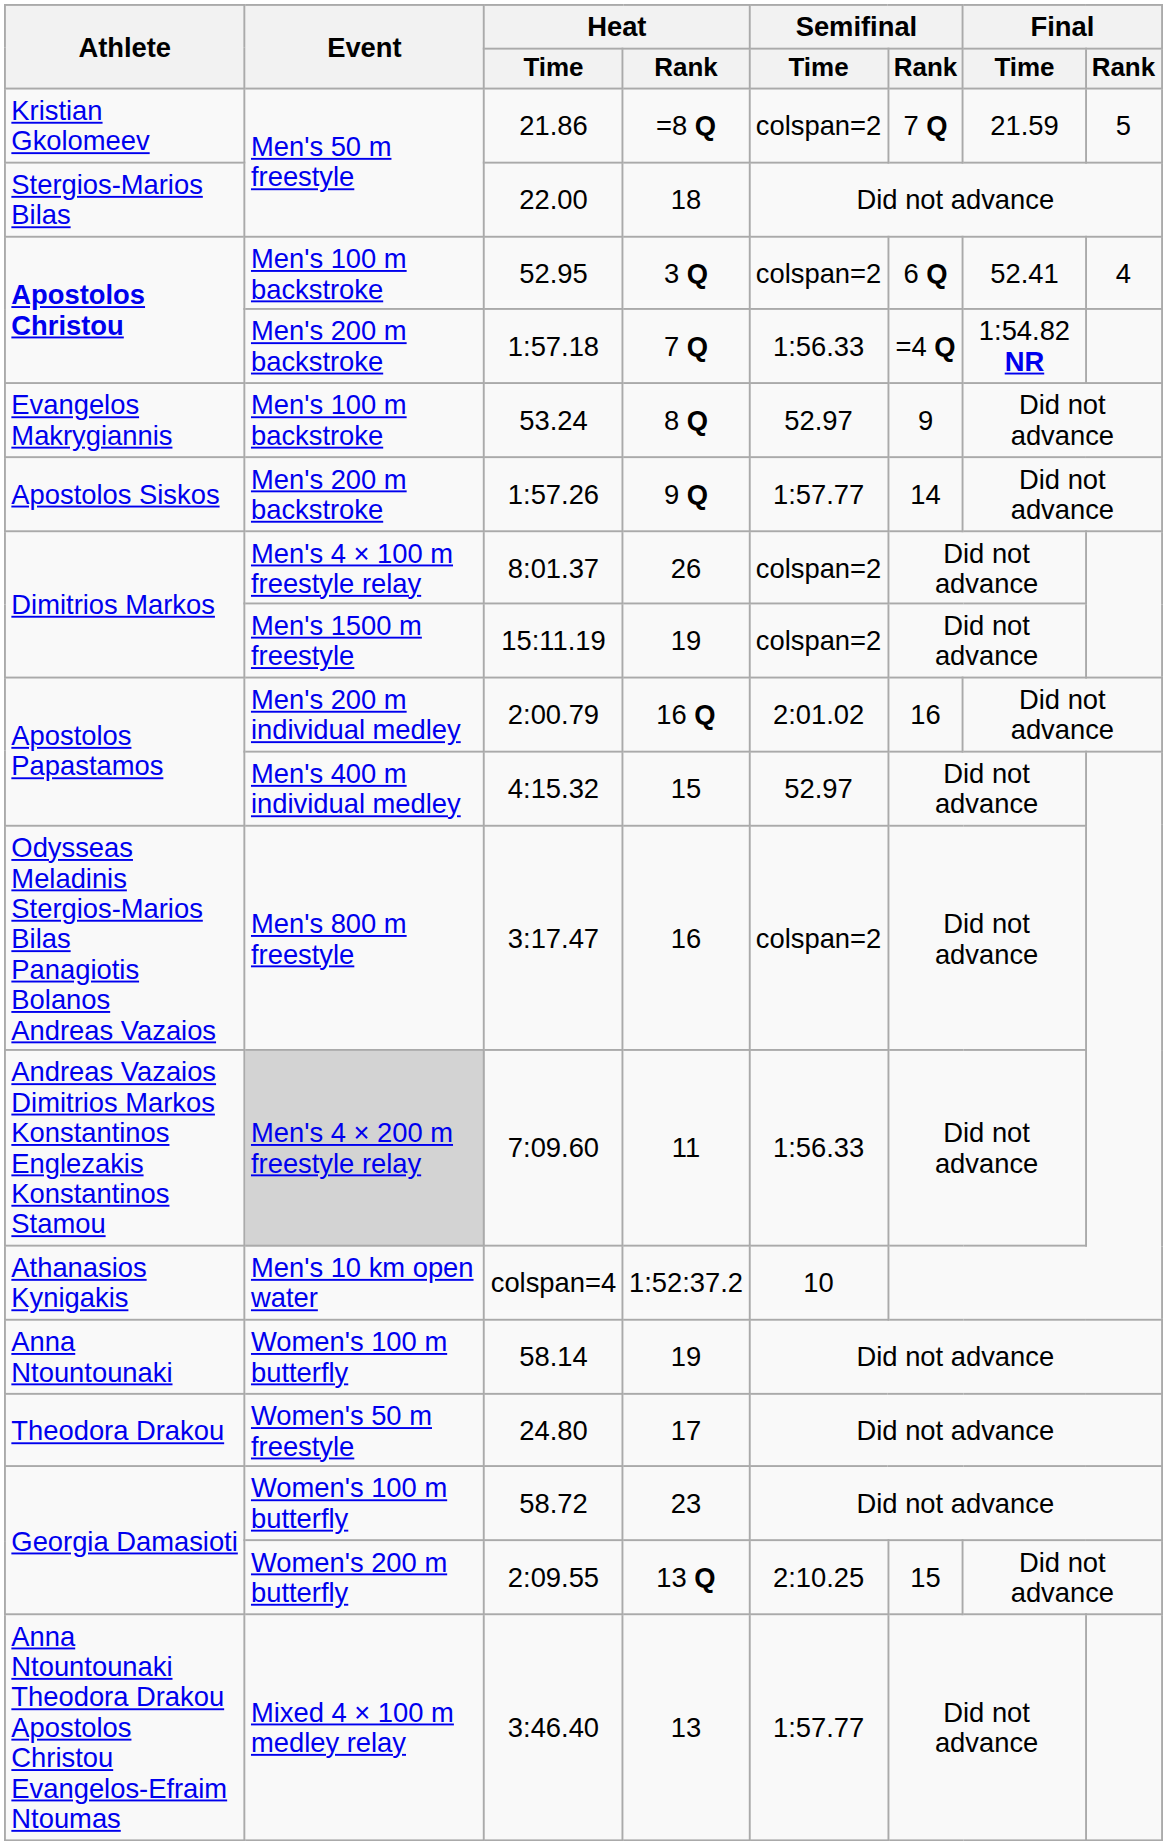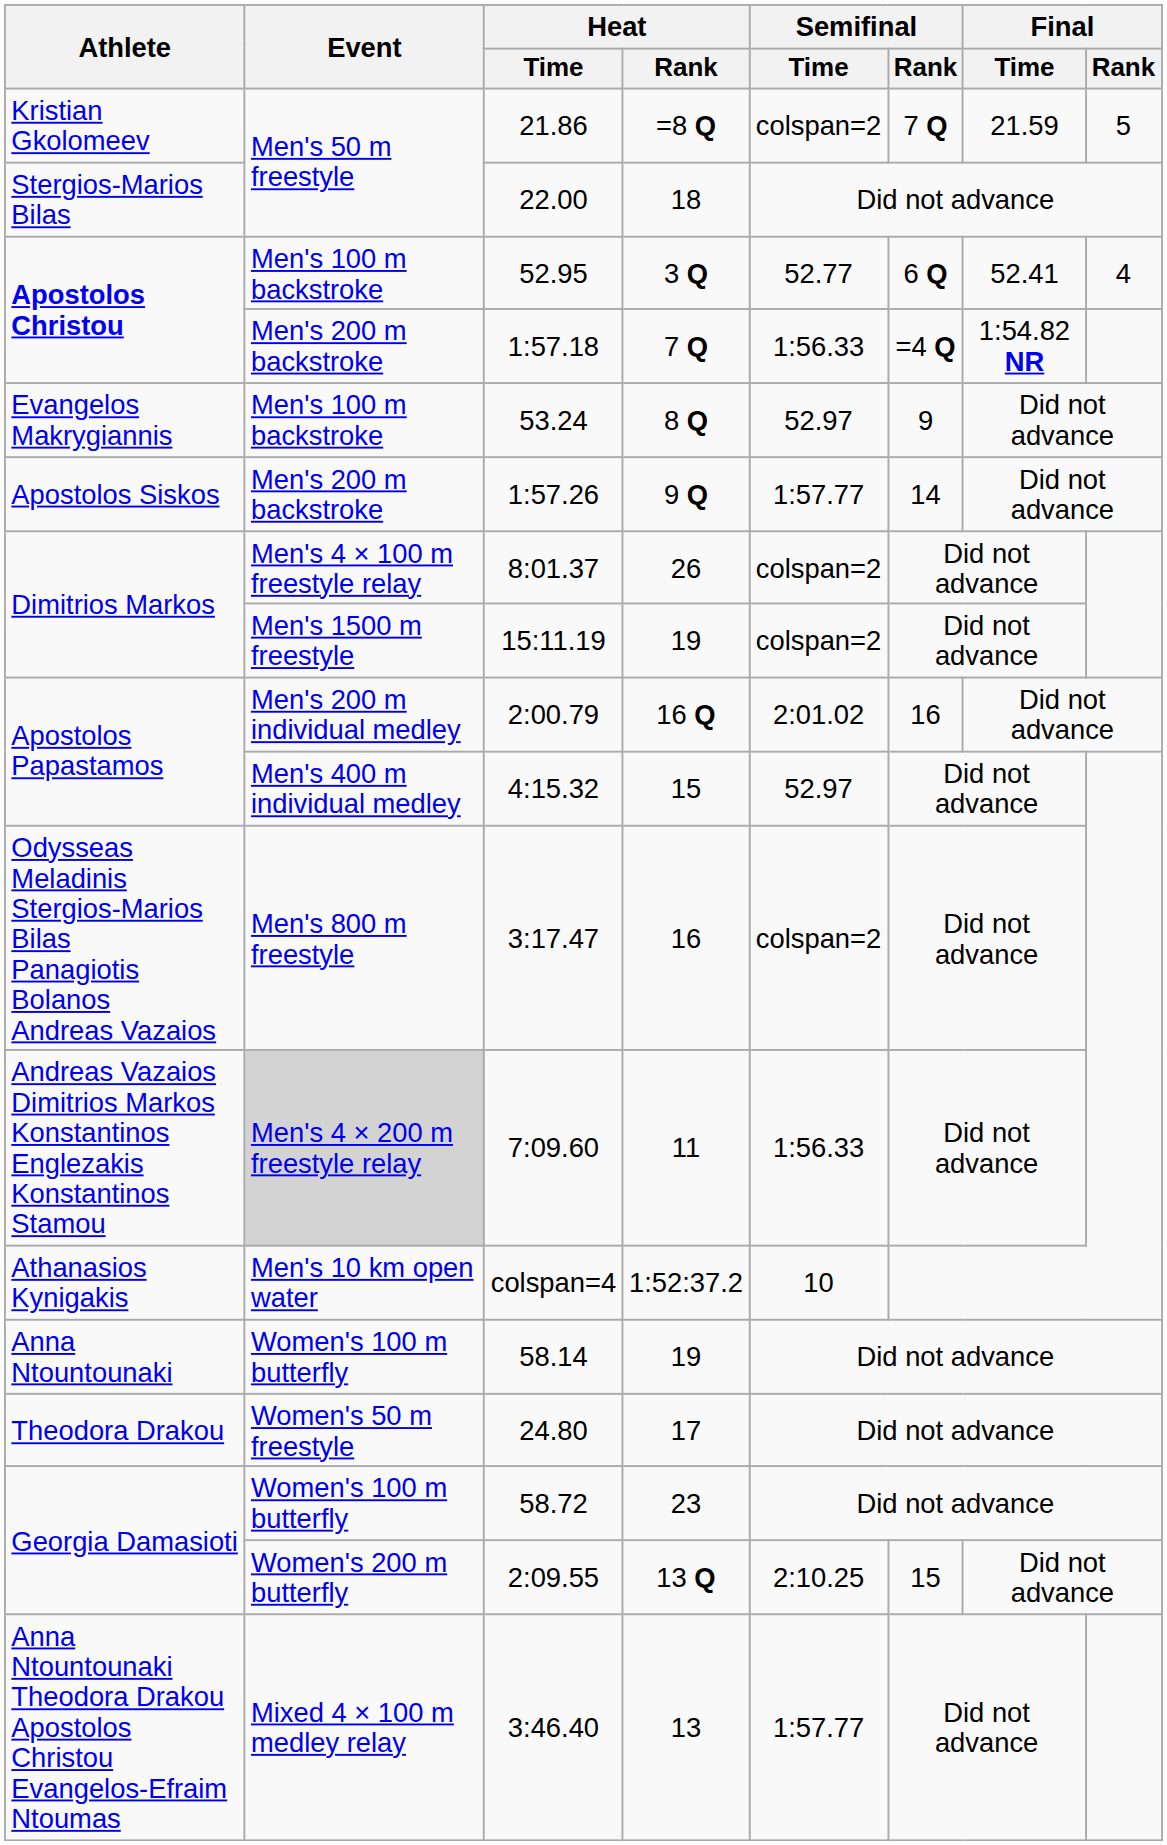(819, 273) colspan=2 -> (819, 273) 52.77
